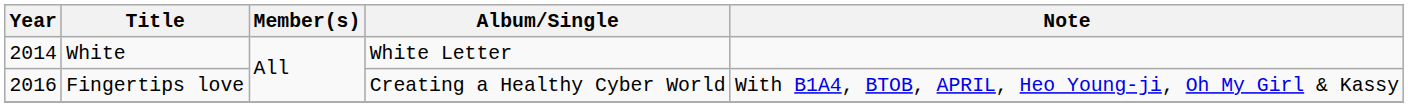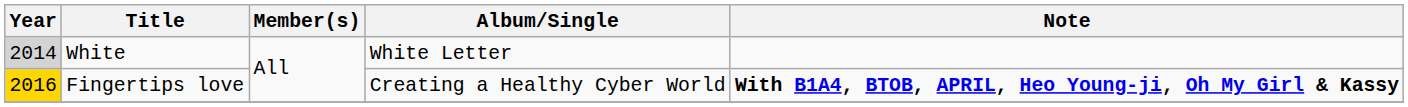(33, 53) no background -> (33, 53) lightgrey background
(33, 85) no background -> (33, 85) gold background
(1067, 85) normal -> (1067, 85) bold
